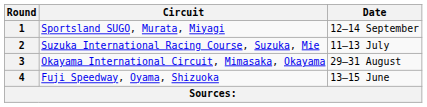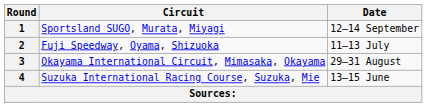(180, 45) Suzuka International Racing Course, Suzuka, Mie -> (130, 45) Fuji Speedway, Oyama, Shizuoka
(130, 78) Fuji Speedway, Oyama, Shizuoka -> (180, 78) Suzuka International Racing Course, Suzuka, Mie
